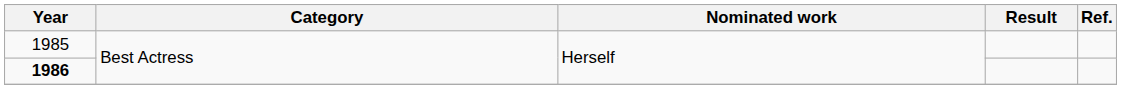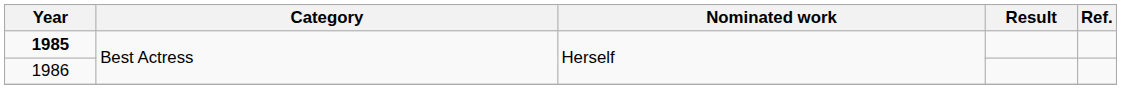(50, 44) normal -> (50, 44) bold
(50, 71) bold -> (50, 71) normal
